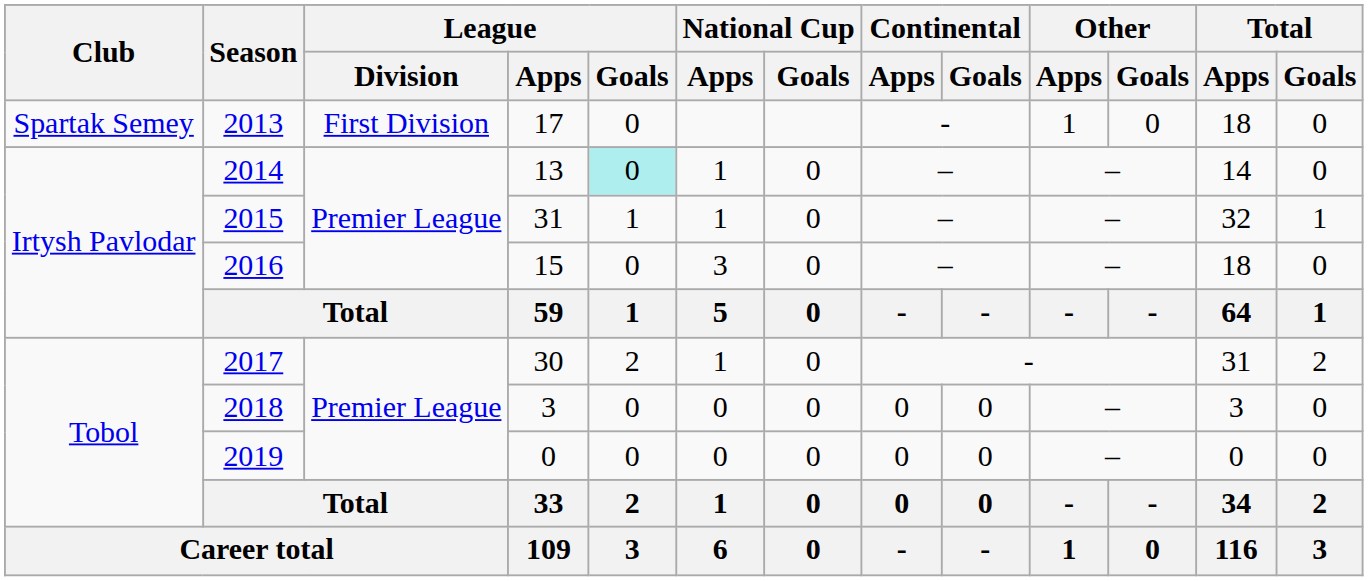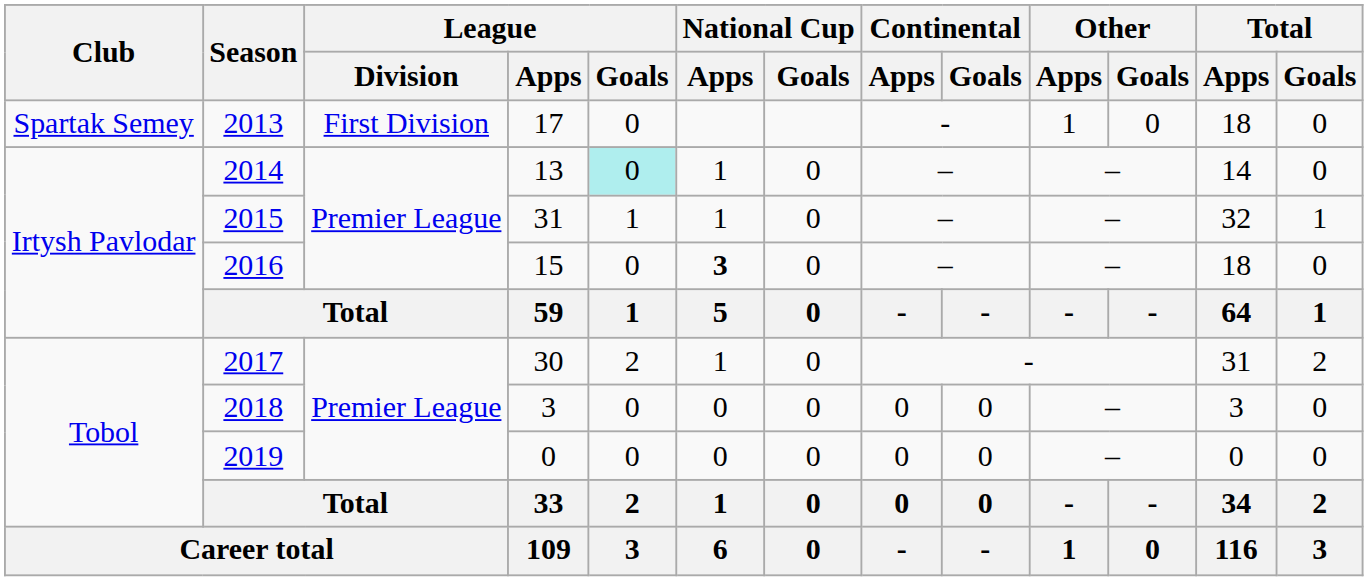(720, 265) normal -> (720, 265) bold
